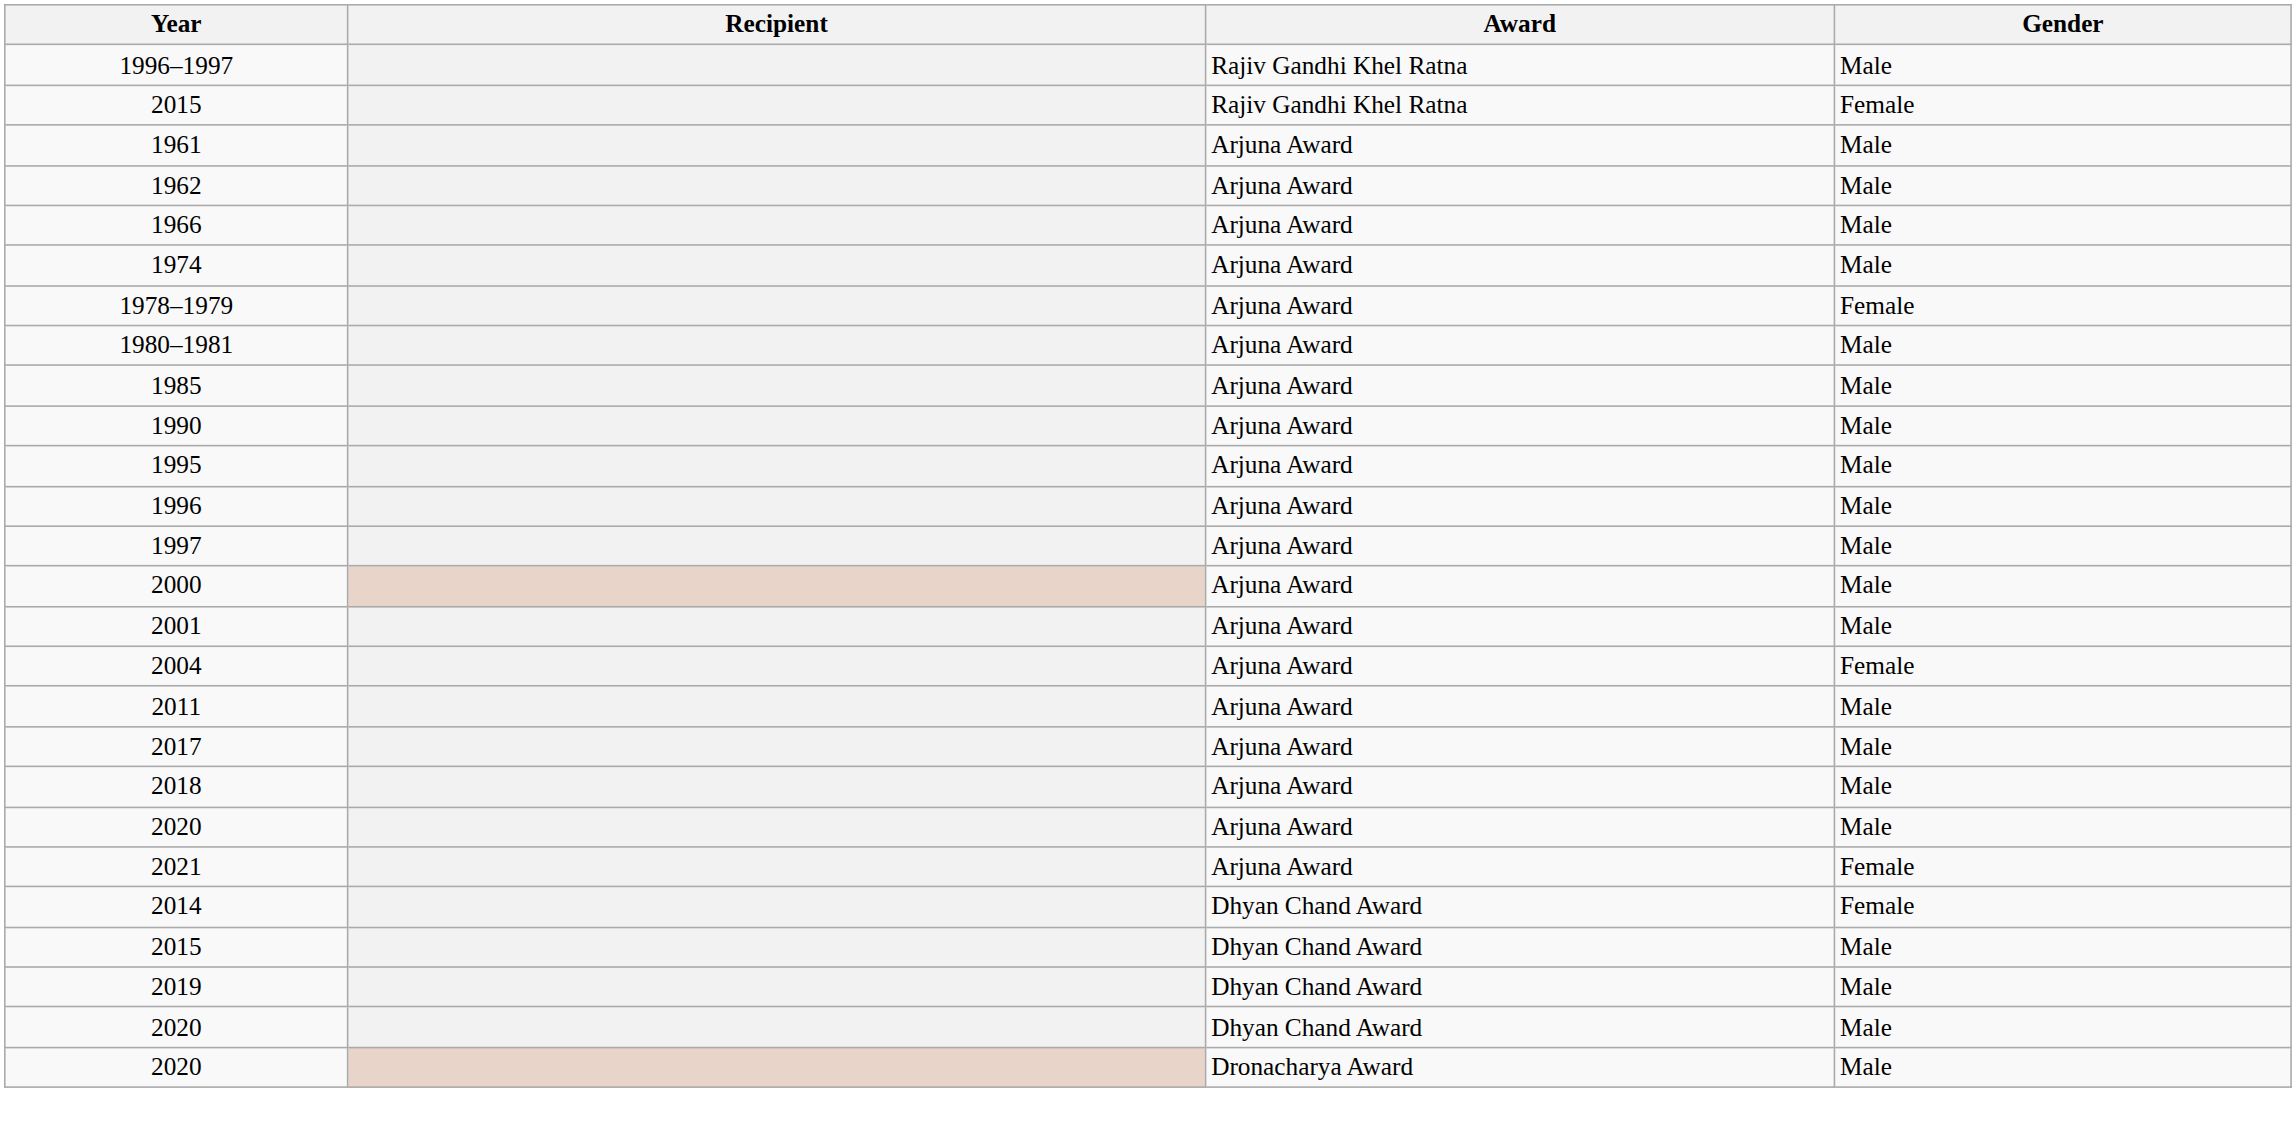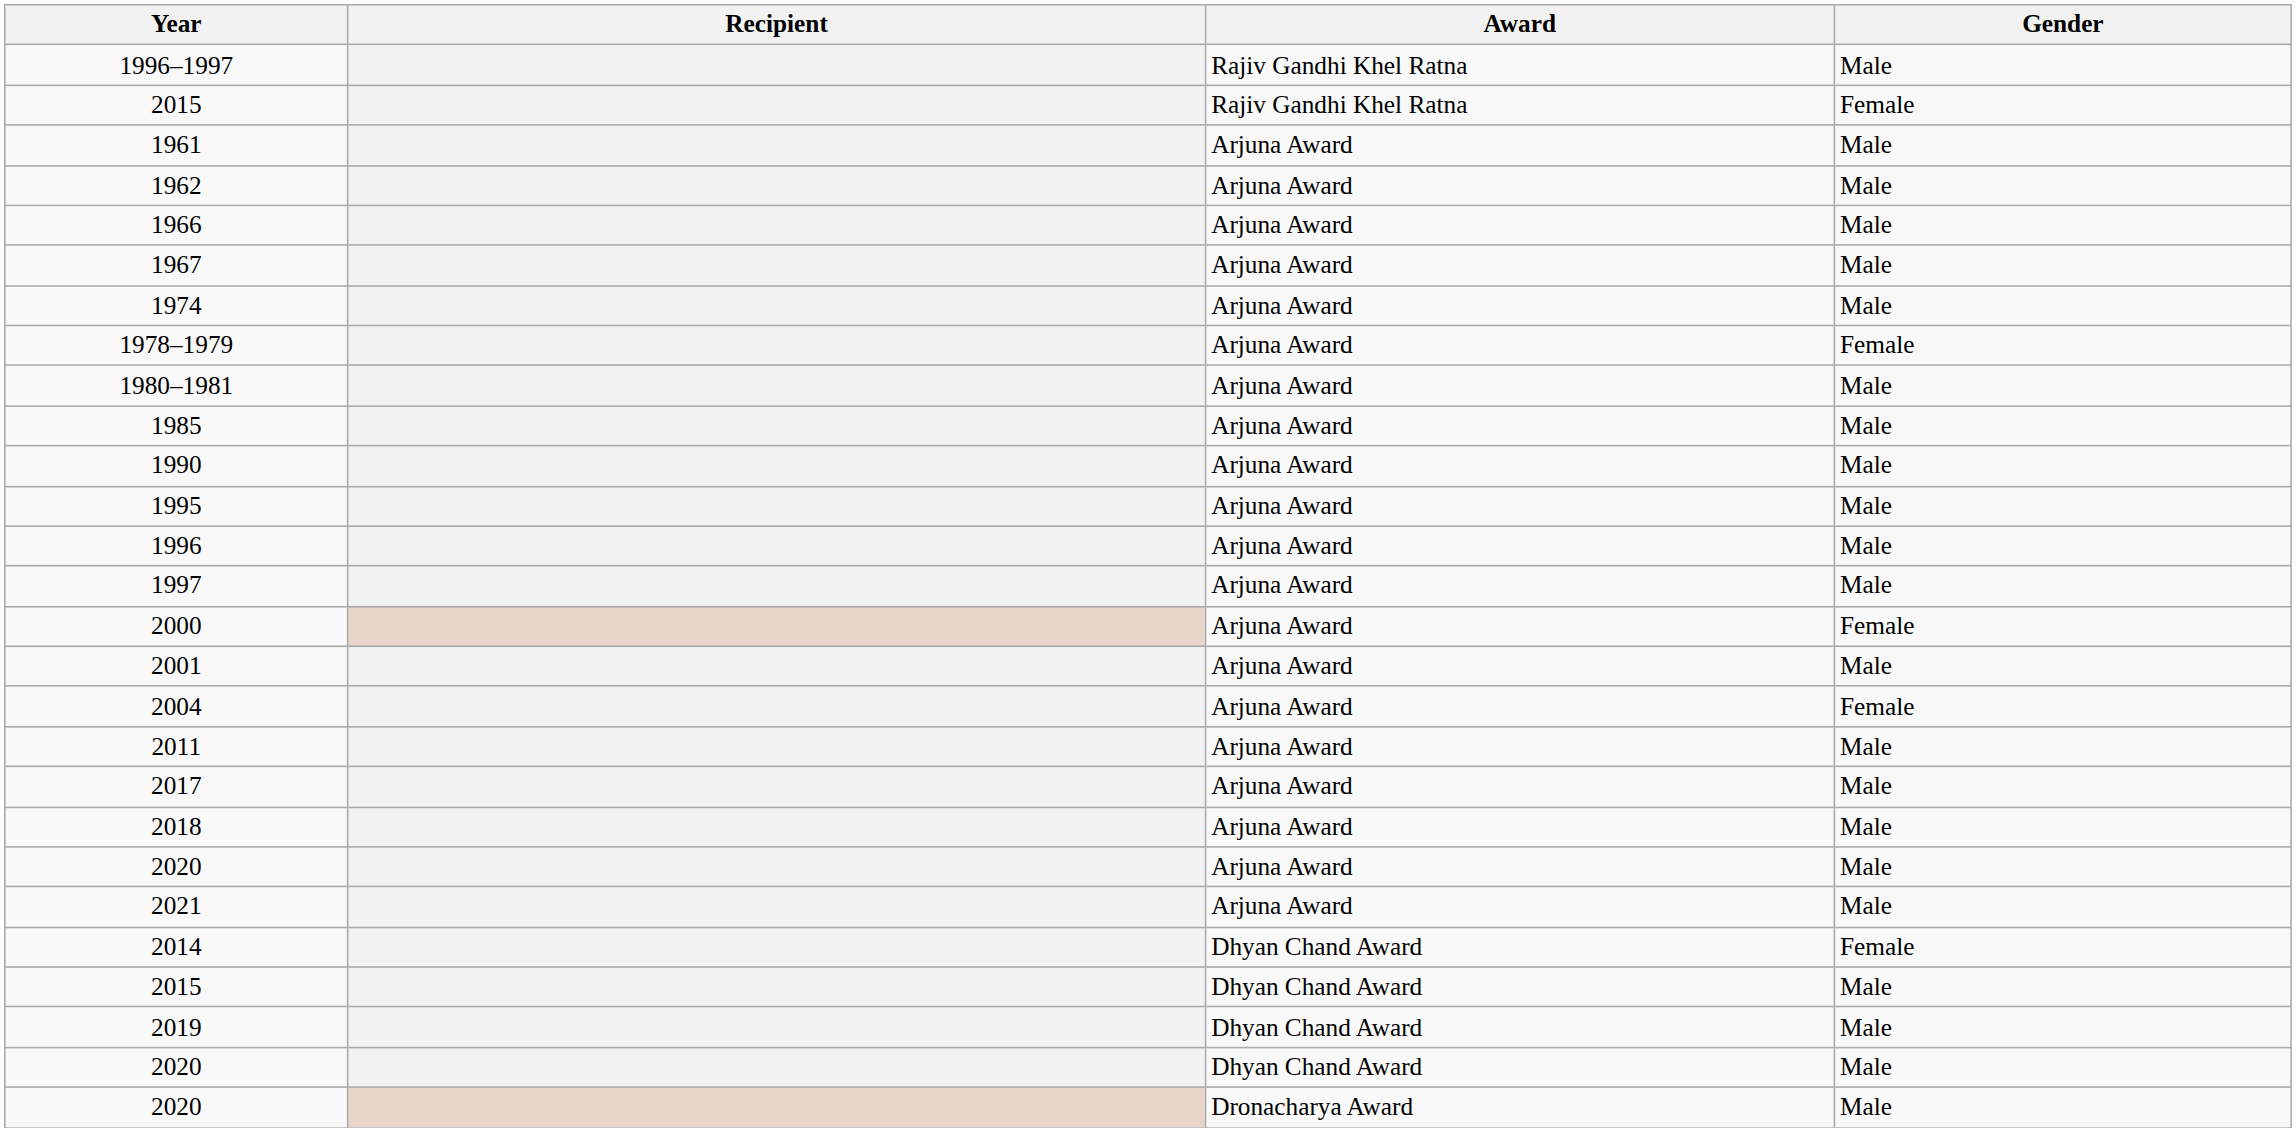+ row: (176, 265)
(1866, 585) Male -> (1877, 625) Female
(1877, 866) Female -> (1866, 906) Male
